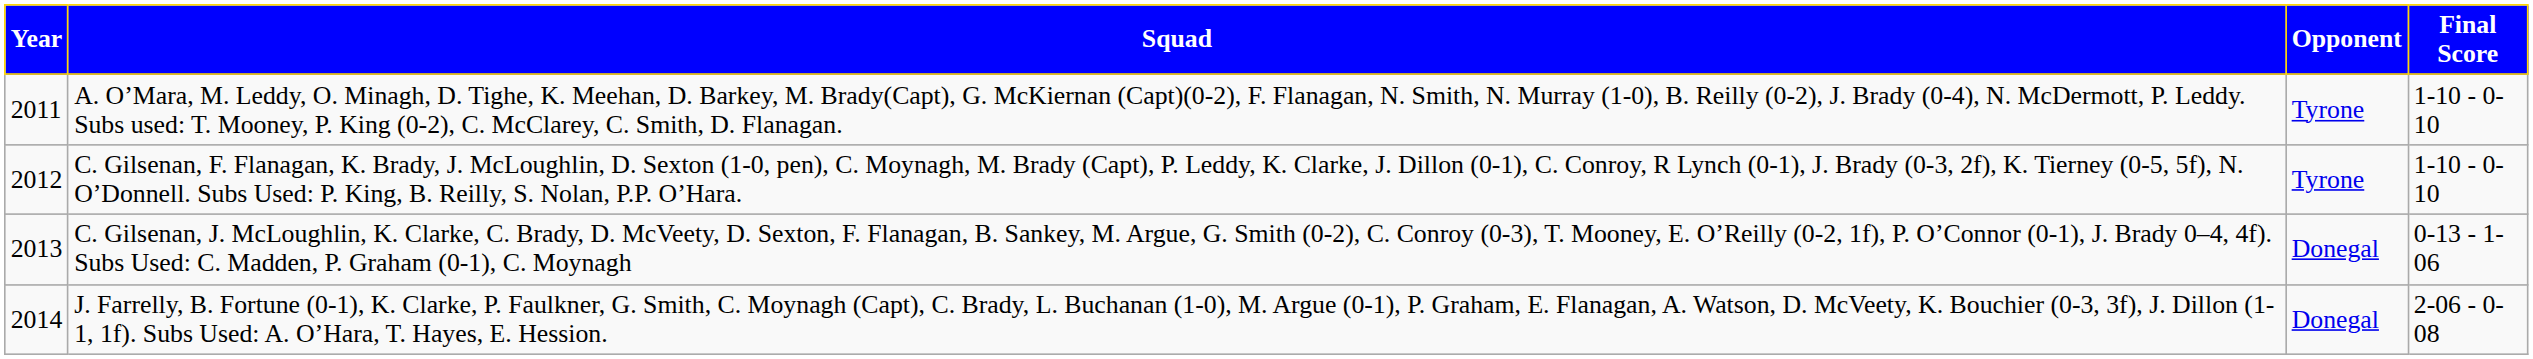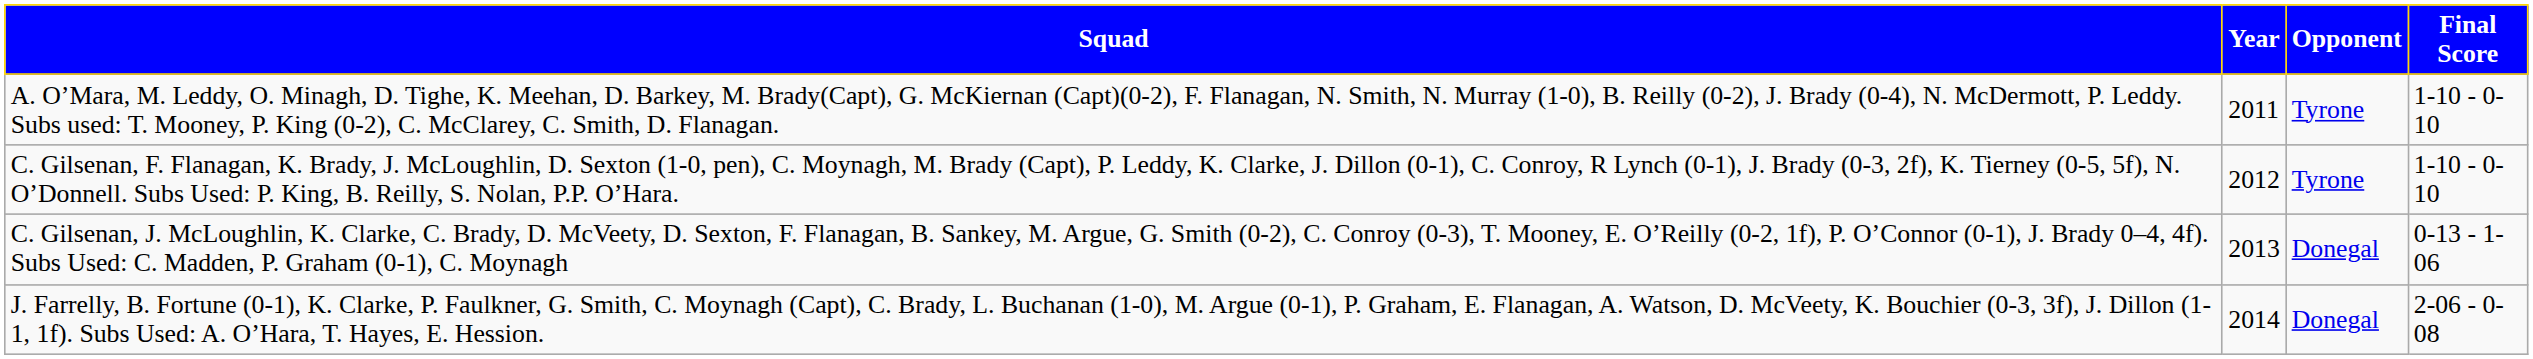columns swapped: (36, 39) <-> (1177, 39)
